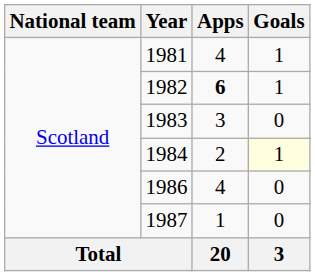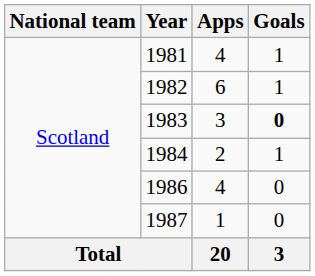(220, 87) bold -> (220, 87) normal
(279, 120) normal -> (279, 120) bold
(279, 154) lightyellow background -> (279, 154) no background
